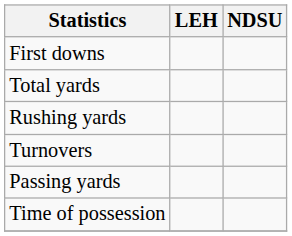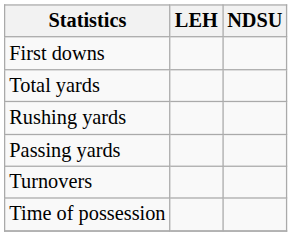rows swapped: (65, 182) <-> (51, 149)
